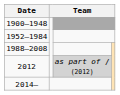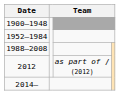(82, 66) lightgrey background -> (82, 66) no background
